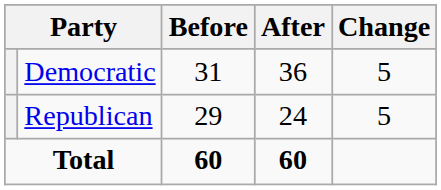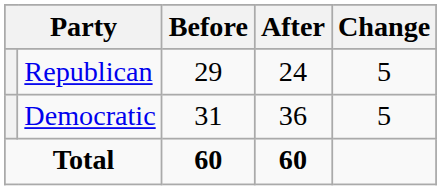rows swapped: (90, 71) <-> (88, 116)
